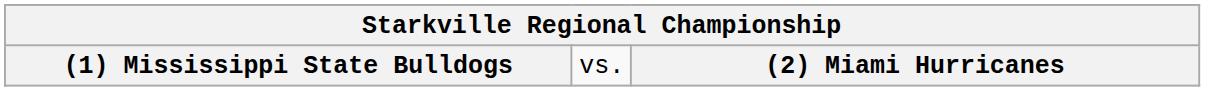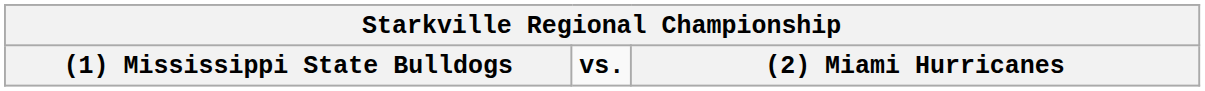(602, 66) normal -> (602, 66) bold
